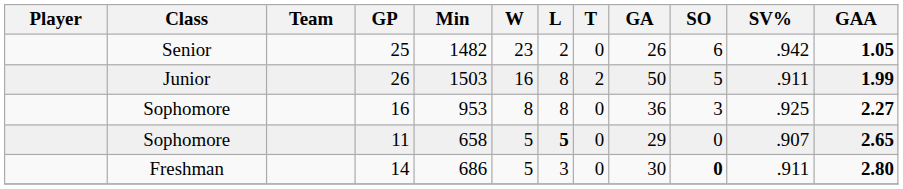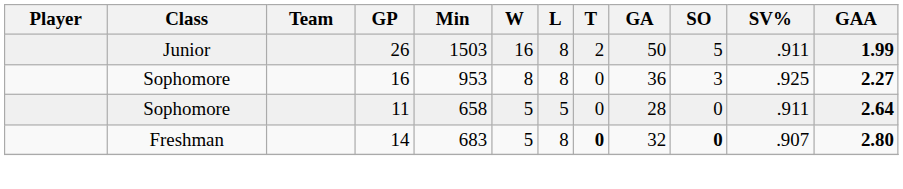- row: (400, 49)
(564, 139) bold -> (564, 109) normal
(657, 139) 29 -> (657, 109) 28
(793, 139) .907 -> (793, 109) .911
(877, 139) 2.65 -> (877, 109) 2.64
(473, 169) 686 -> (473, 139) 683
(564, 169) 3 -> (564, 139) 8
(600, 169) normal -> (600, 139) bold
(657, 169) 30 -> (657, 139) 32
(793, 169) .911 -> (793, 139) .907
